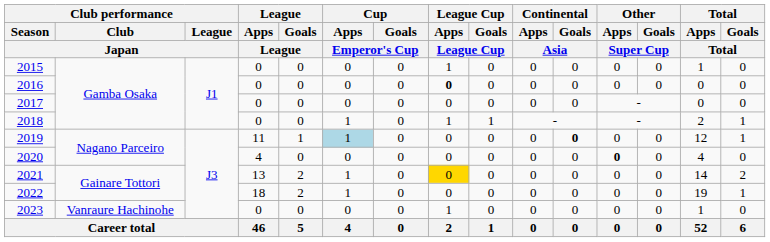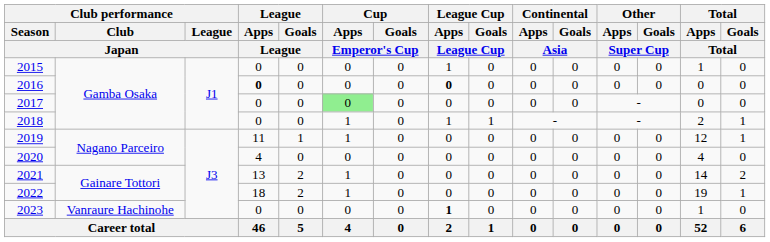(259, 85) normal -> (259, 85) bold
(348, 102) no background -> (348, 102) lightgreen background
(348, 138) lightblue background -> (348, 138) no background
(575, 138) bold -> (575, 138) normal
(617, 156) bold -> (617, 156) normal
(449, 174) gold background -> (449, 174) no background
(449, 210) normal -> (449, 210) bold
